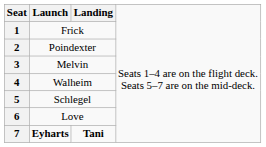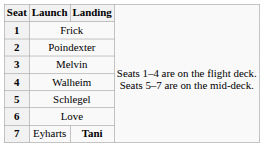(50, 133) bold -> (50, 133) normal
